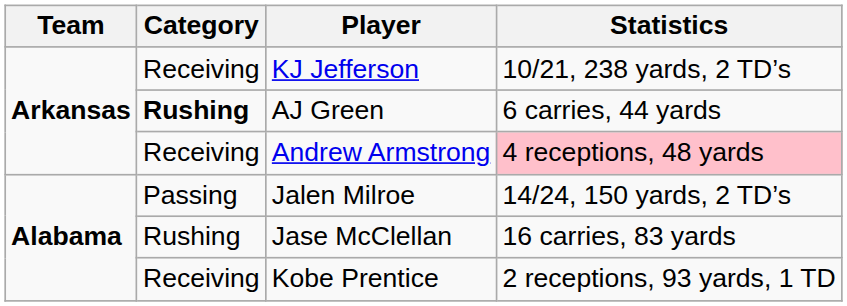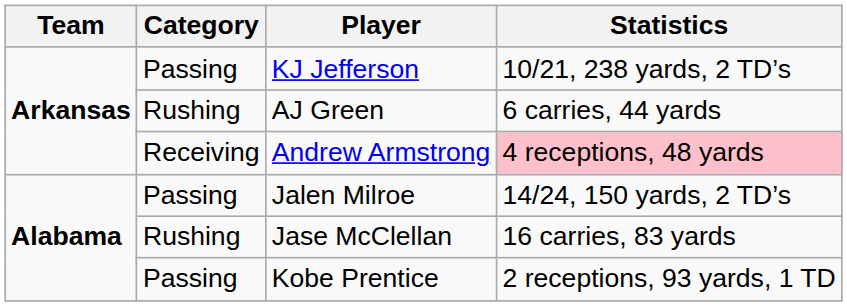(201, 68) Receiving -> (190, 68) Passing
(196, 110) bold -> (192, 110) normal
(201, 278) Receiving -> (190, 278) Passing
